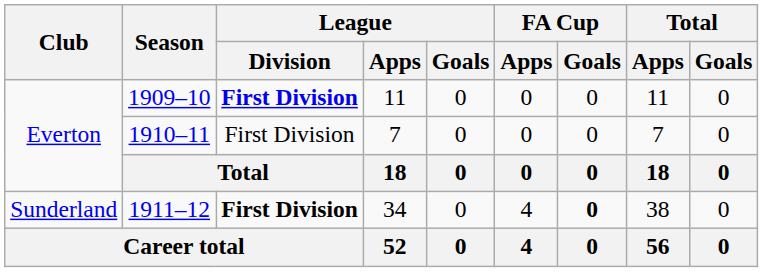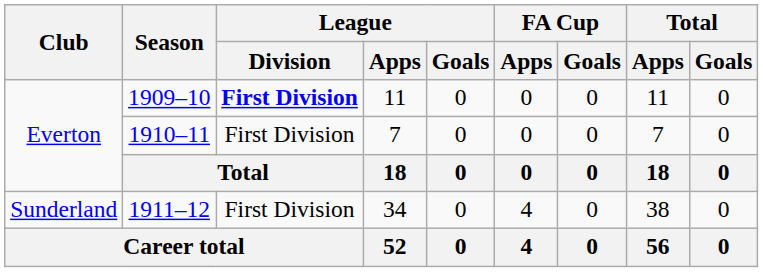(290, 209) bold -> (290, 209) normal
(592, 209) bold -> (592, 209) normal
